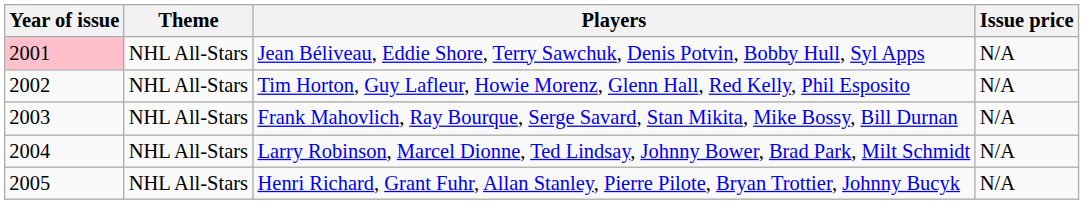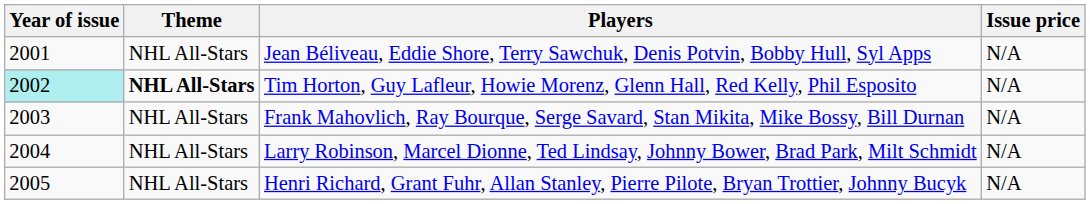(30, 53) pink background -> (30, 53) no background
(30, 85) no background -> (30, 85) paleturquoise background
(188, 85) normal -> (192, 85) bold
